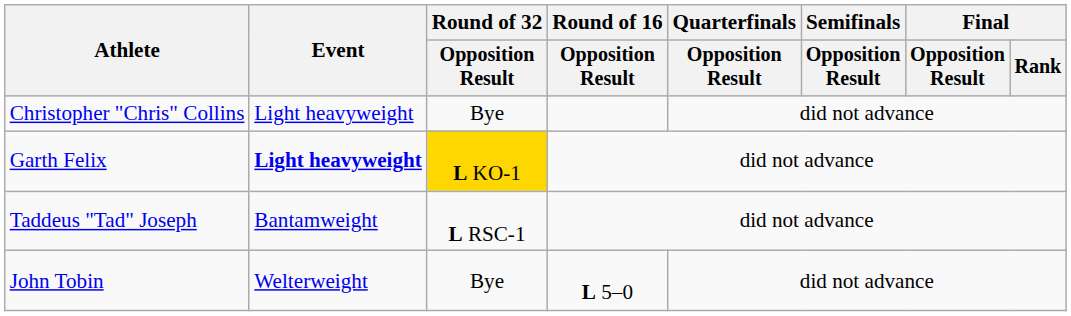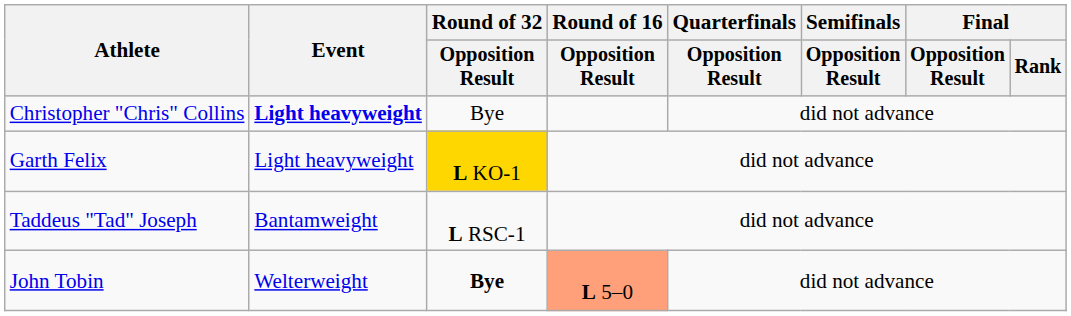(334, 113) normal -> (338, 113) bold
(338, 161) bold -> (334, 161) normal
(487, 281) normal -> (487, 281) bold
(607, 293) no background -> (607, 293) lightsalmon background
